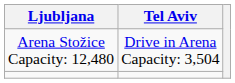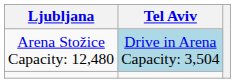(170, 50) no background -> (170, 50) lightblue background
